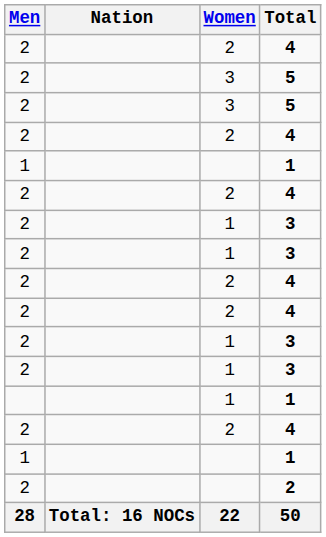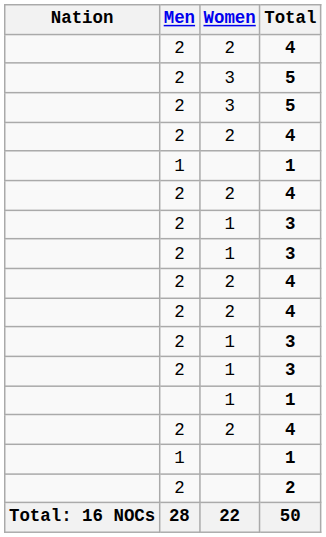columns swapped: (122, 19) <-> (25, 19)
